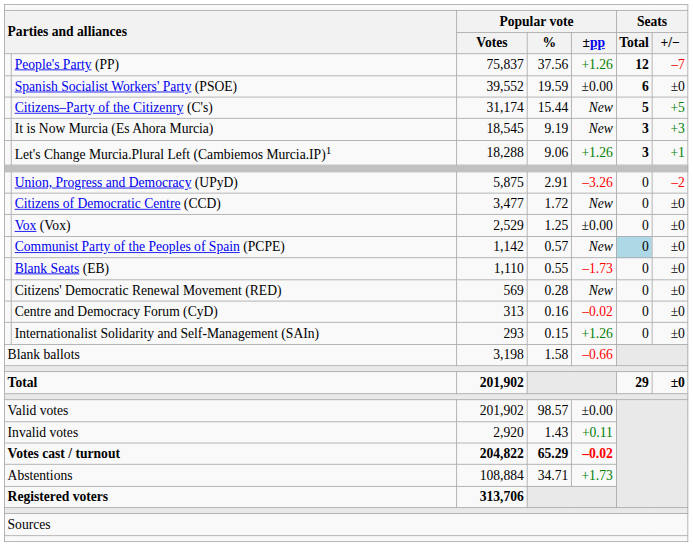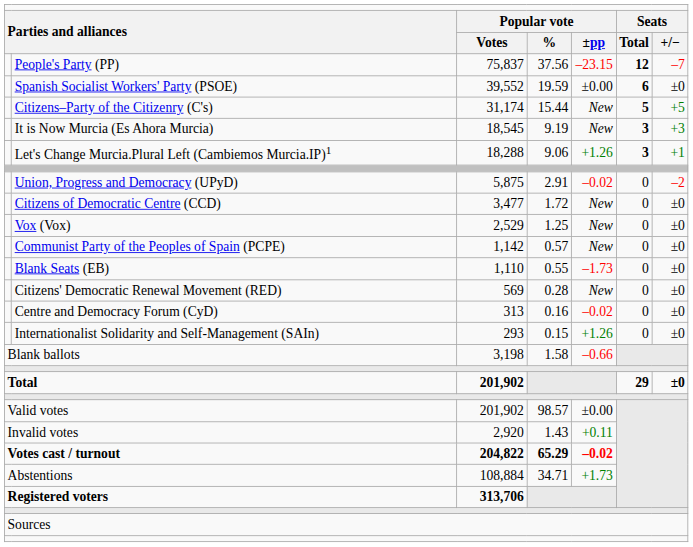(597, 64) +1.26 -> (594, 64) –23.15
(598, 182) –3.26 -> (598, 182) –0.02
(597, 225) ±0.00 -> (601, 225) New
(645, 247) lightblue background -> (645, 247) no background
